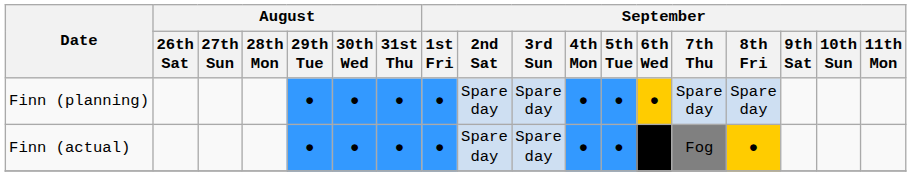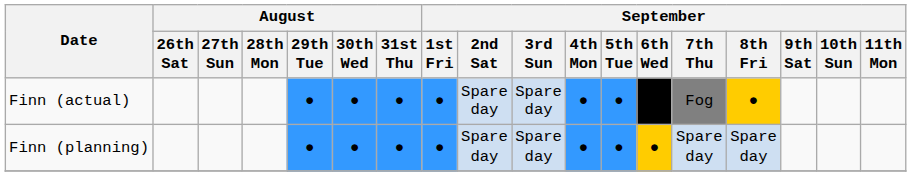rows swapped: (79, 101) <-> (70, 147)
